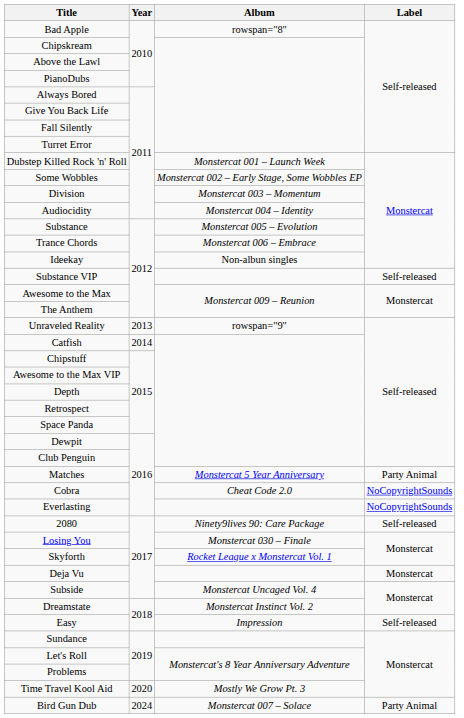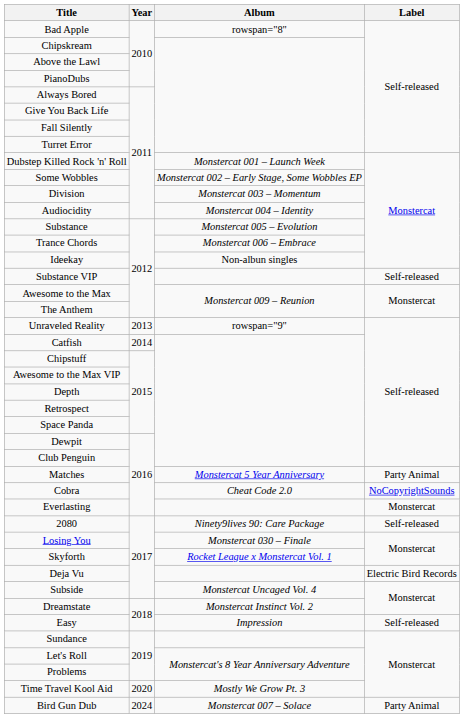(409, 507) NoCopyrightSounds -> (412, 507) Monstercat
(409, 573) Monstercat -> (412, 573) Electric Bird Records
